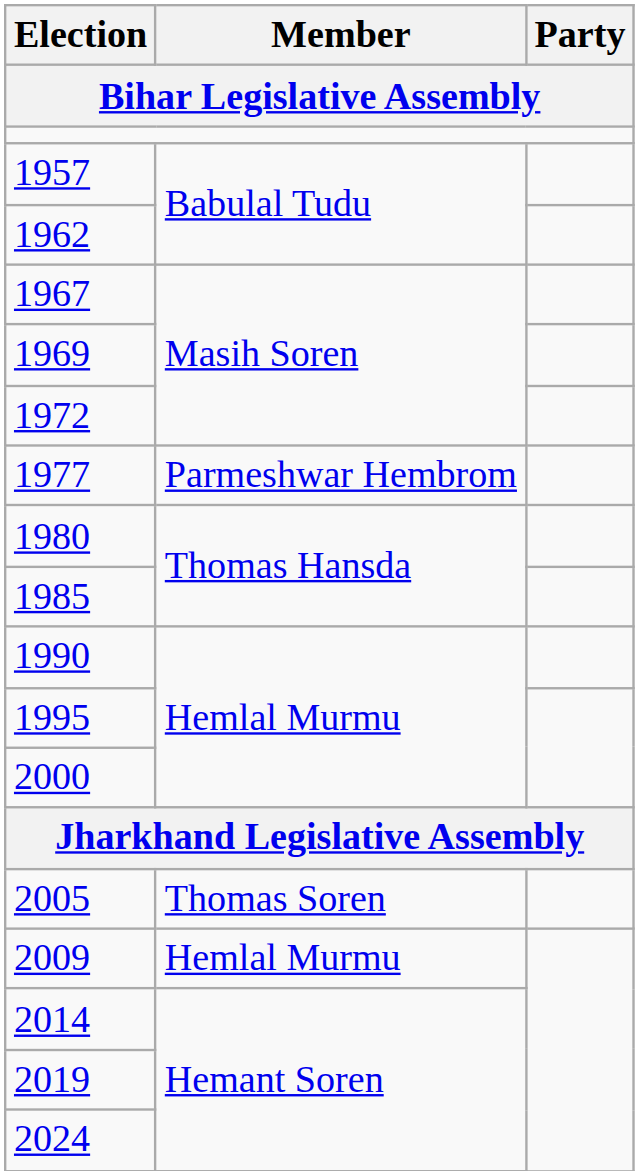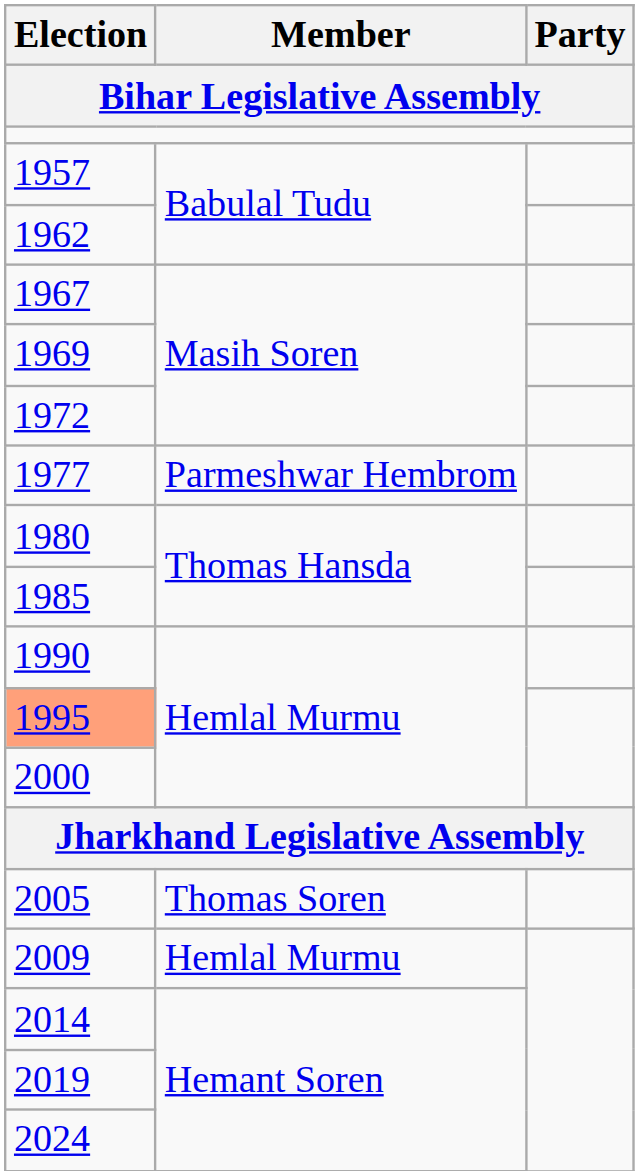(52, 716) no background -> (52, 716) lightsalmon background
